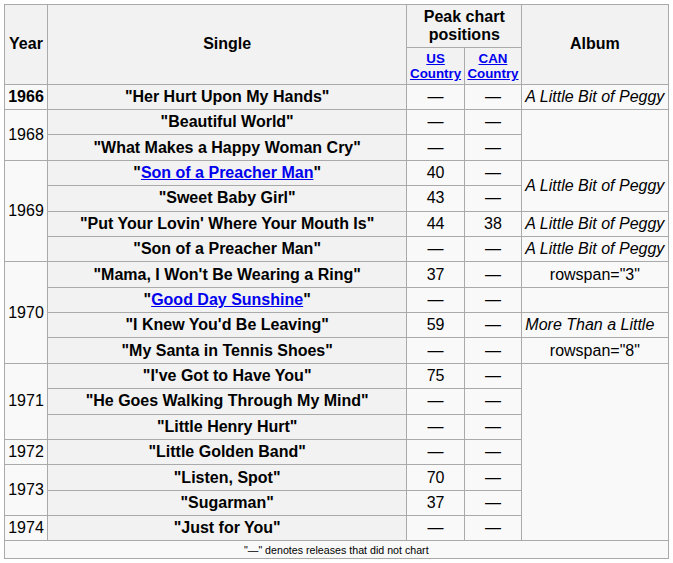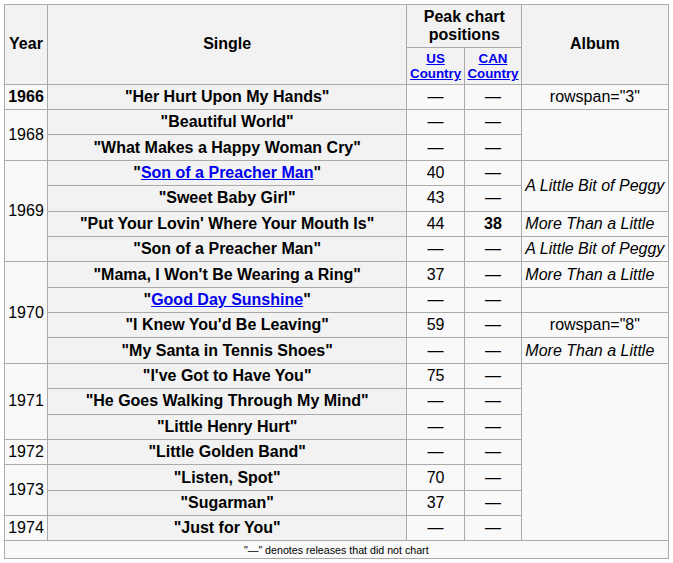(595, 96) A Little Bit of Peggy -> (595, 96) rowspan="3"
(493, 223) normal -> (493, 223) bold
(595, 223) A Little Bit of Peggy -> (590, 223) More Than a Little
(595, 274) rowspan="3" -> (590, 274) More Than a Little
(590, 325) More Than a Little -> (595, 325) rowspan="8"
(595, 350) rowspan="8" -> (590, 350) More Than a Little
